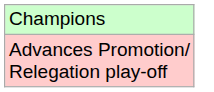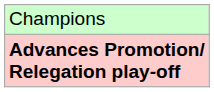(99, 60) normal -> (107, 60) bold
